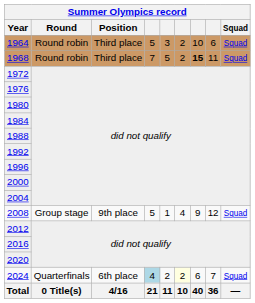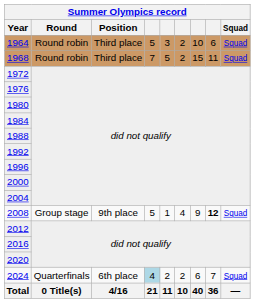(198, 58) bold -> (198, 58) normal
(213, 213) normal -> (213, 213) bold
(182, 275) lightyellow background -> (182, 275) no background
